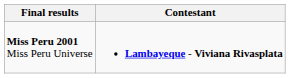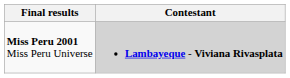(190, 53) no background -> (190, 53) lightgrey background
